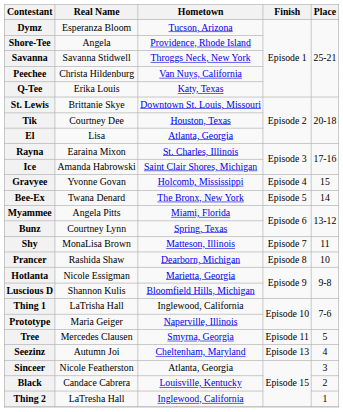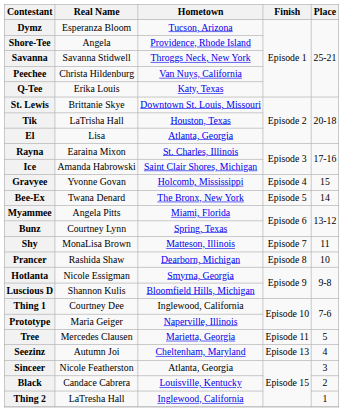(97, 120) Courtney Dee -> (97, 120) LaTrisha Hall
(201, 275) Marietta, Georgia -> (201, 275) Smyrna, Georgia
(97, 306) LaTrisha Hall -> (97, 306) Courtney Dee
(201, 337) Smyrna, Georgia -> (201, 337) Marietta, Georgia
